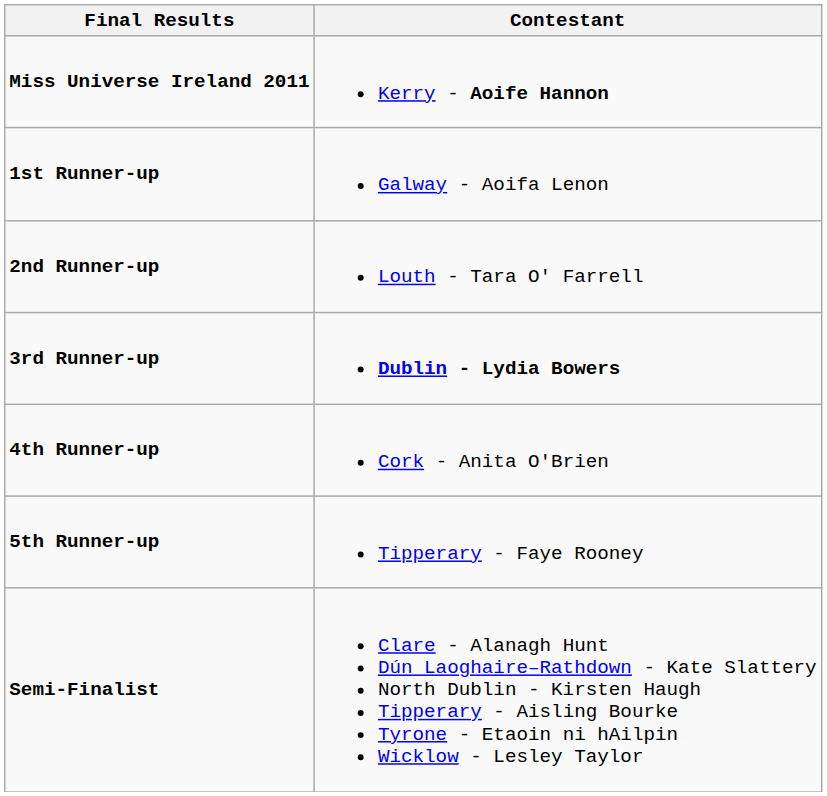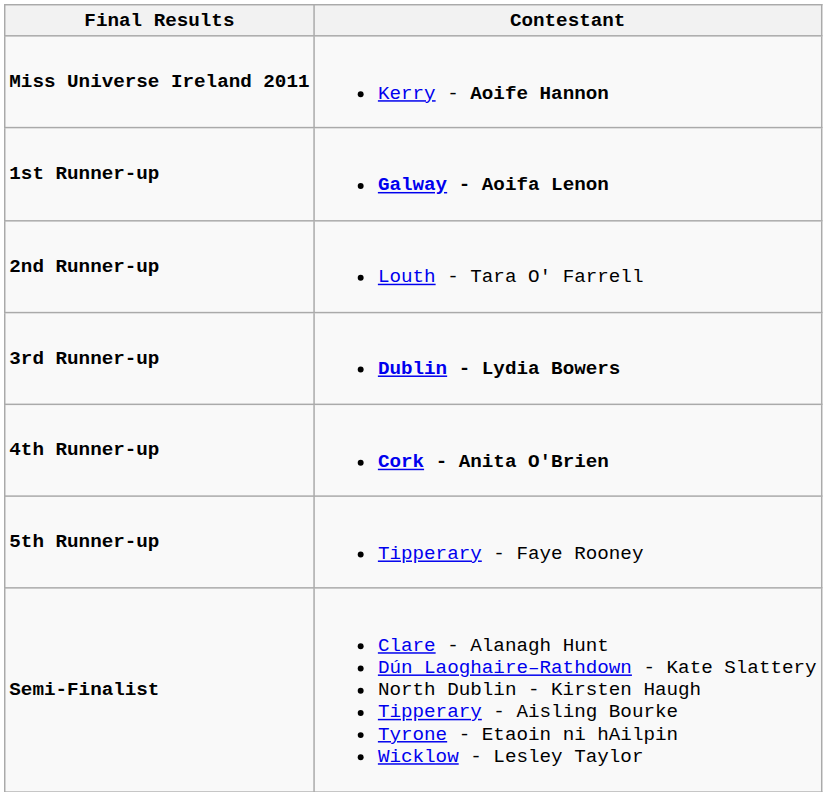(568, 185) normal -> (568, 185) bold
(568, 461) normal -> (568, 461) bold
